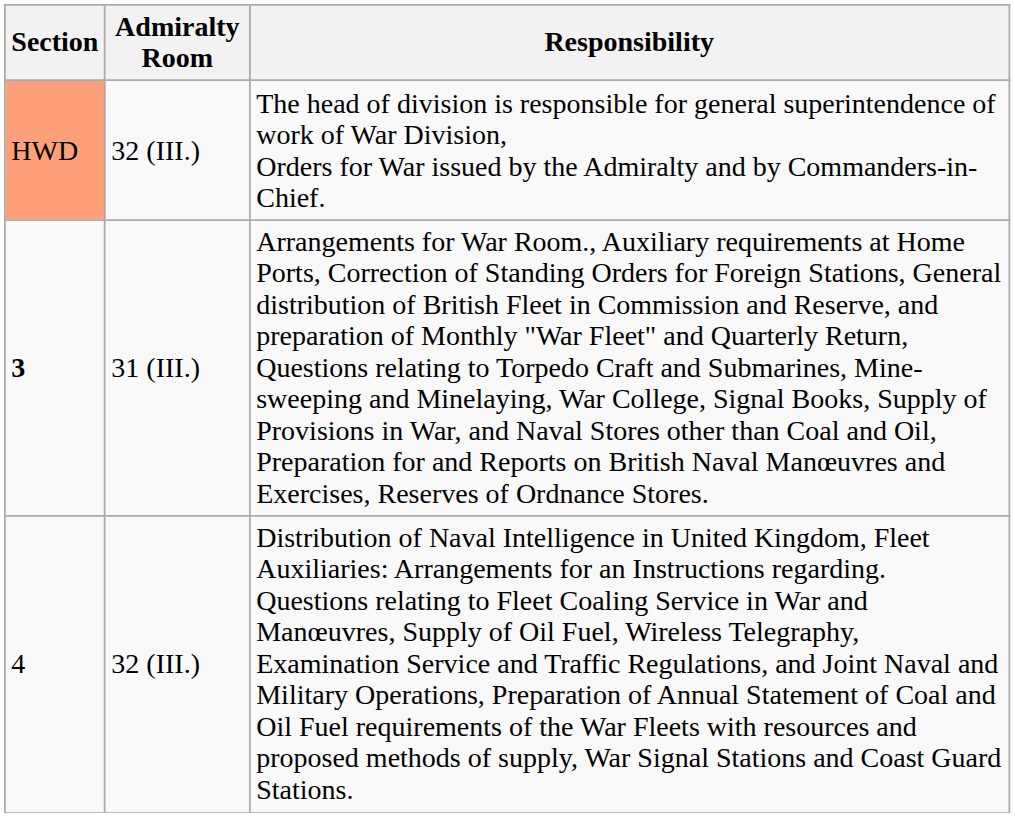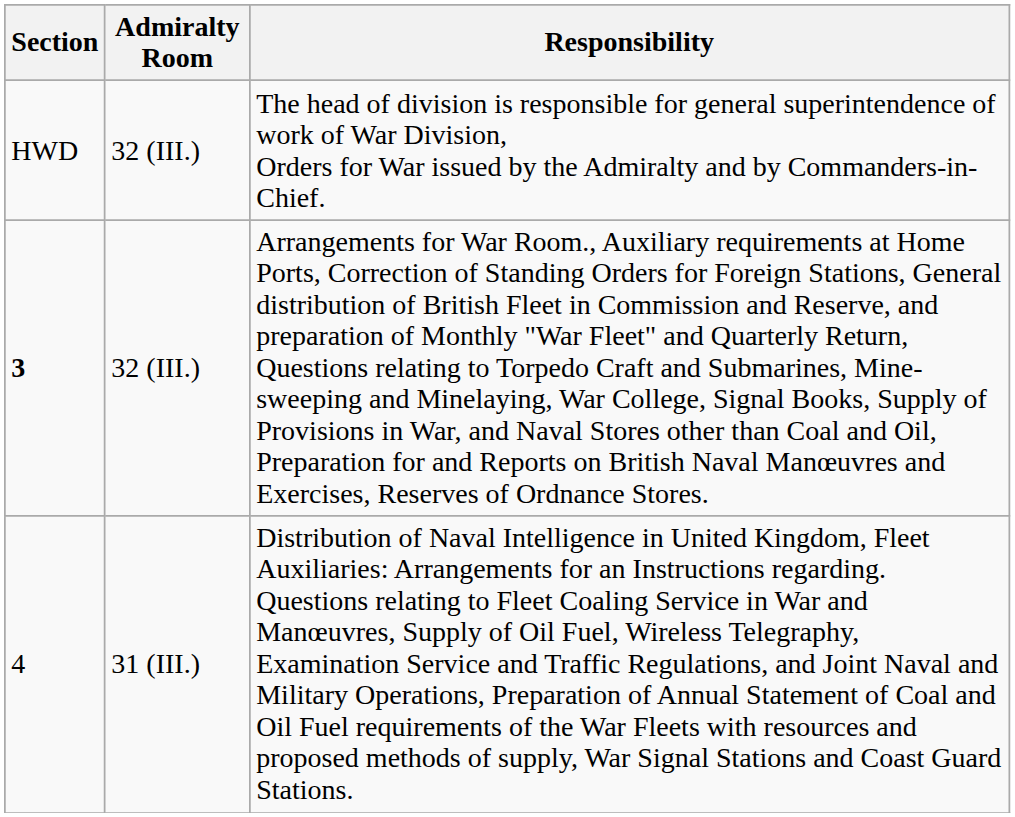(45, 149) lightsalmon background -> (45, 149) no background
(156, 367) 31 (III.) -> (156, 367) 32 (III.)
(156, 663) 32 (III.) -> (156, 663) 31 (III.)
